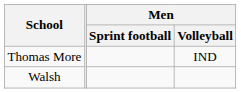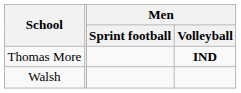(205, 56) normal -> (205, 56) bold
